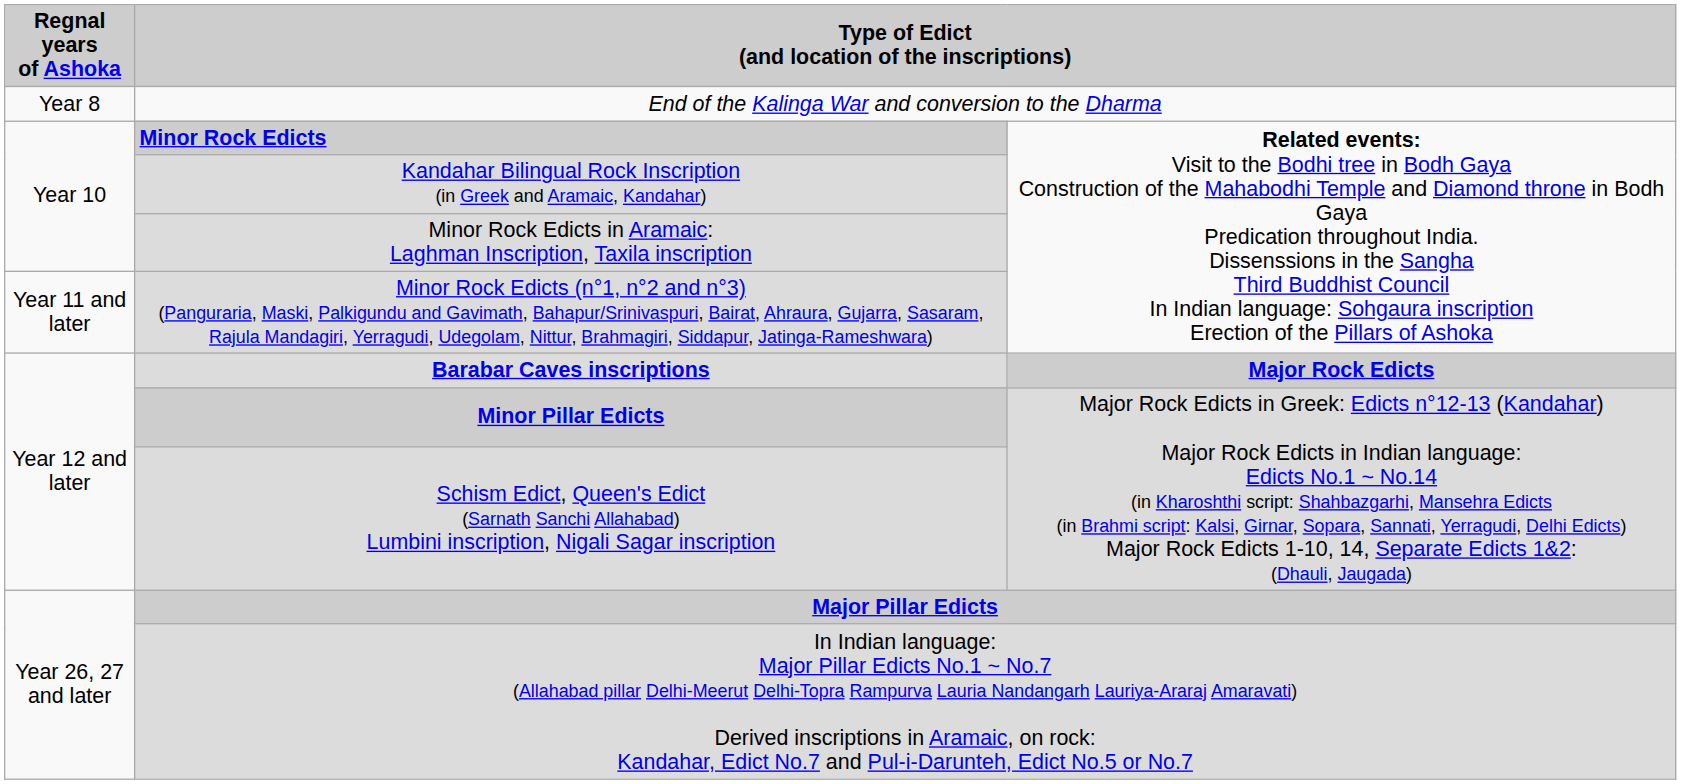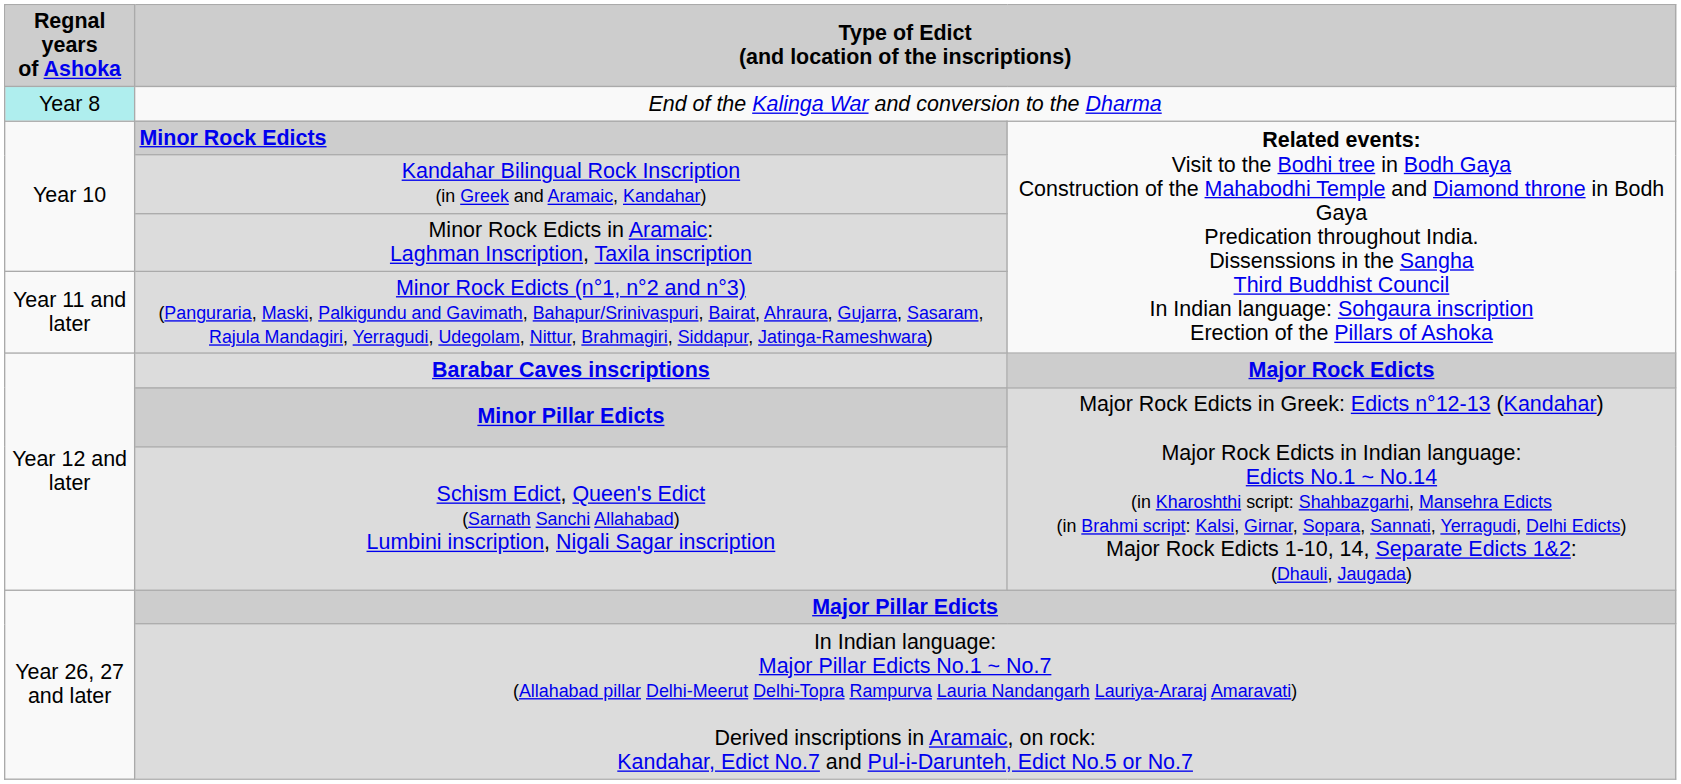(70, 103) no background -> (70, 103) paleturquoise background
